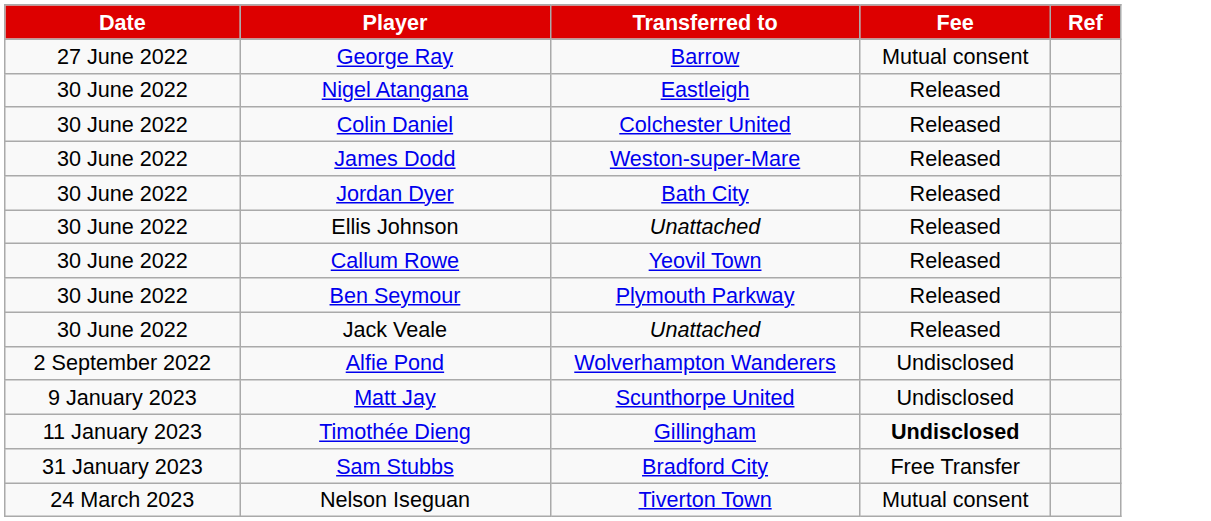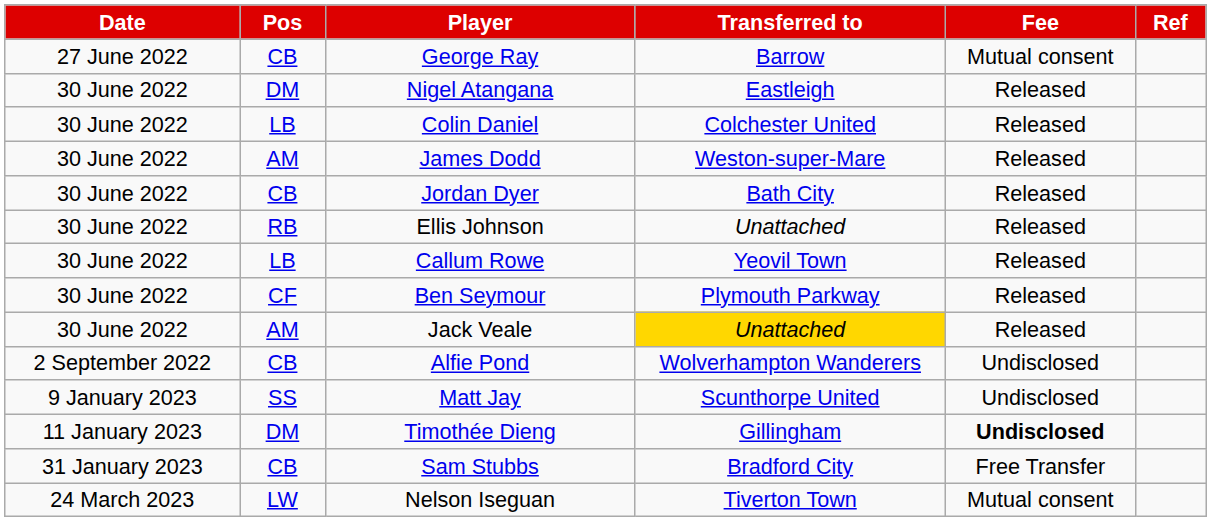+ column: (282, 22)
(705, 329) no background -> (790, 329) gold background
